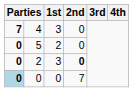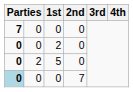(39, 29) 4 -> (39, 29) 0
(58, 29) 3 -> (58, 29) 0
(39, 45) 5 -> (39, 45) 0
(58, 62) 3 -> (58, 62) 5
(82, 62) bold -> (82, 62) normal
